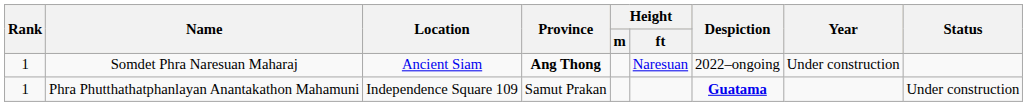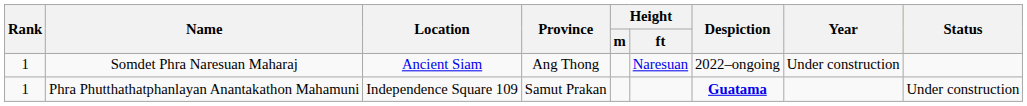(566, 65) bold -> (566, 65) normal
